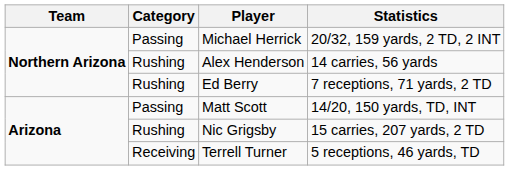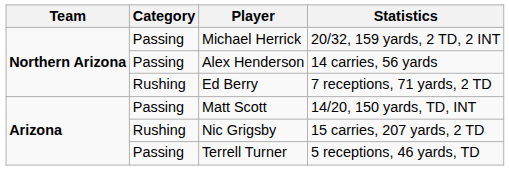(158, 61) Rushing -> (158, 61) Passing
(164, 153) Receiving -> (158, 153) Passing
